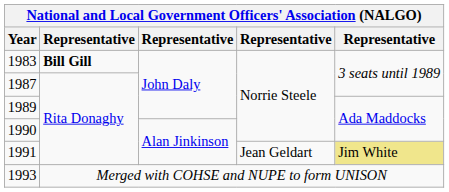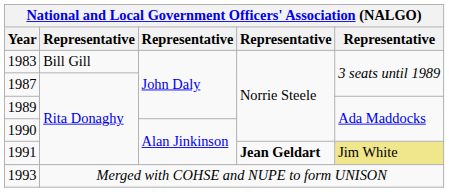(67, 61) bold -> (67, 61) normal
(276, 152) normal -> (280, 152) bold
